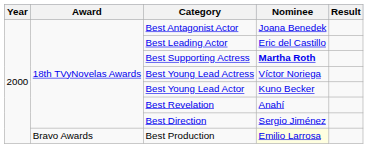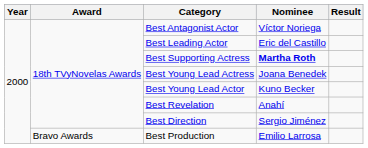(293, 27) Joana Benedek -> (290, 27) Víctor Noriega
(290, 74) Víctor Noriega -> (293, 74) Joana Benedek
(290, 136) lightyellow background -> (290, 136) no background
